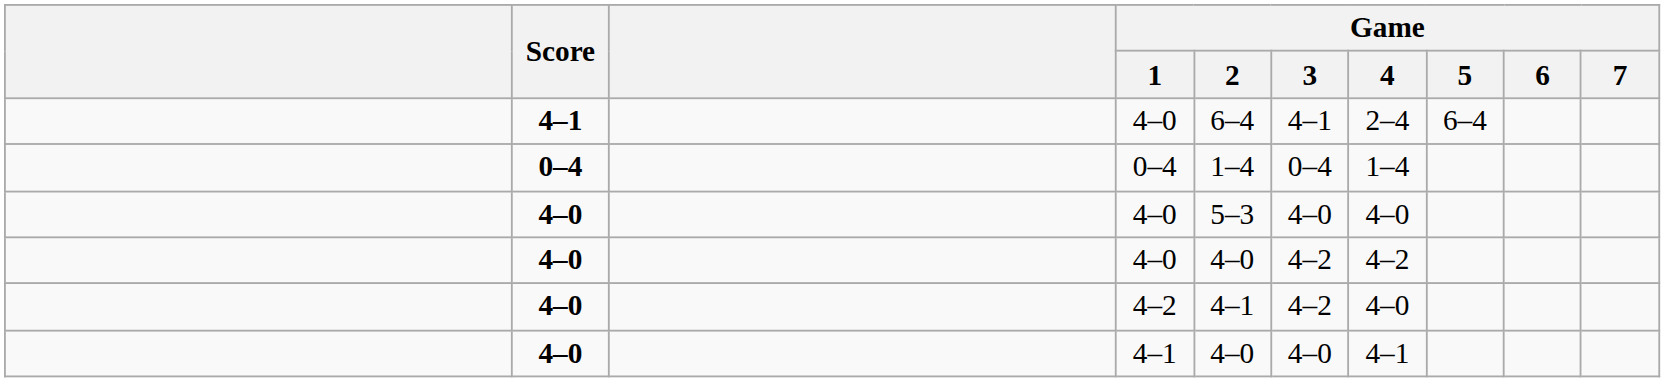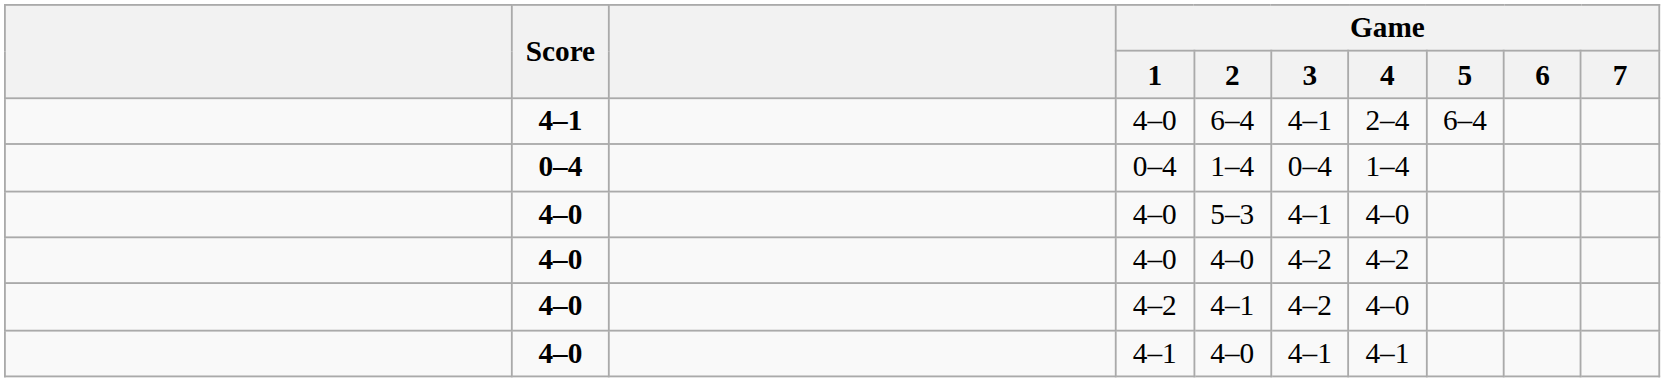(1310, 213) 4–0 -> (1310, 213) 4–1
(1310, 352) 4–0 -> (1310, 352) 4–1
